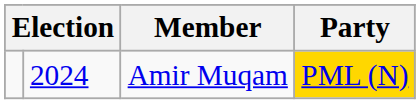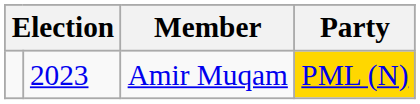(59, 74) 2024 -> (59, 74) 2023
